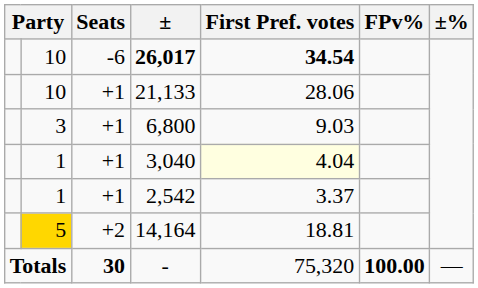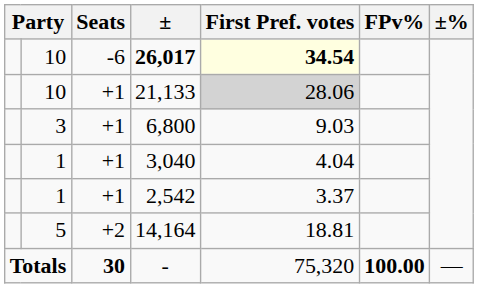(330, 56) no background -> (330, 56) lightyellow background
(330, 91) no background -> (330, 91) lightgrey background
(335, 160) lightyellow background -> (335, 160) no background
(61, 230) gold background -> (61, 230) no background
